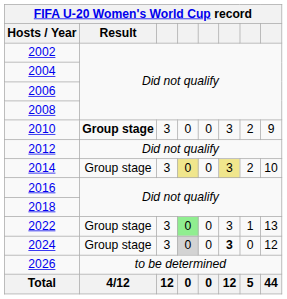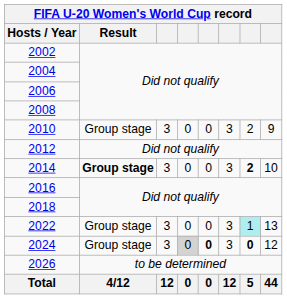(118, 129) bold -> (118, 129) normal
(118, 168) normal -> (118, 168) bold
(188, 168) khaki background -> (188, 168) no background
(229, 168) khaki background -> (229, 168) no background
(250, 168) normal -> (250, 168) bold
(188, 226) lightgreen background -> (188, 226) no background
(250, 226) no background -> (250, 226) paleturquoise background
(209, 245) normal -> (209, 245) bold
(229, 245) bold -> (229, 245) normal
(250, 245) normal -> (250, 245) bold
